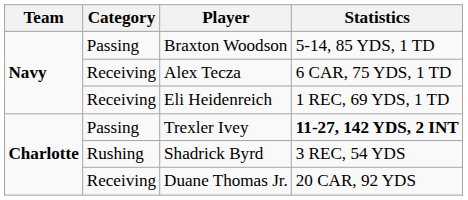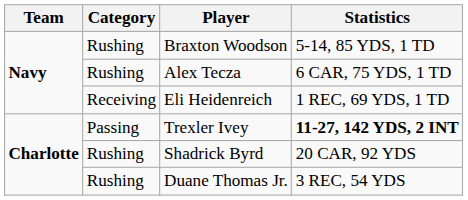(113, 45) Passing -> (115, 45) Rushing
(121, 72) Receiving -> (115, 72) Rushing
(351, 153) 3 REC, 54 YDS -> (356, 153) 20 CAR, 92 YDS
(121, 181) Receiving -> (115, 181) Rushing
(356, 181) 20 CAR, 92 YDS -> (351, 181) 3 REC, 54 YDS
